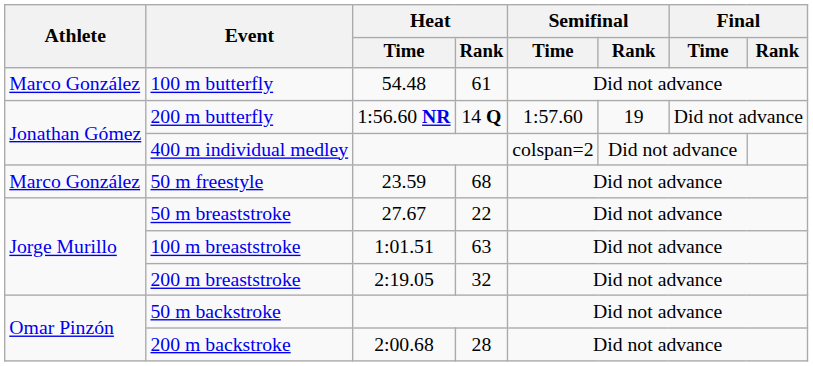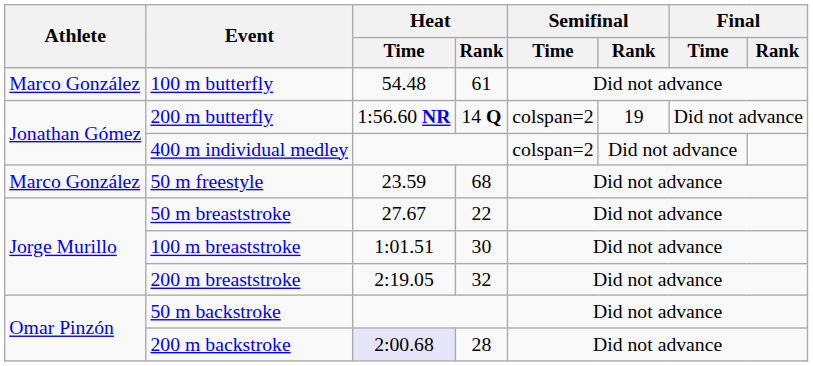(553, 117) 1:57.60 -> (553, 117) colspan=2
(481, 247) 63 -> (481, 247) 30
(404, 344) no background -> (404, 344) lavender background
